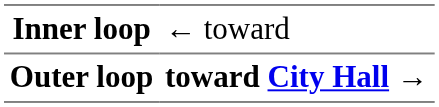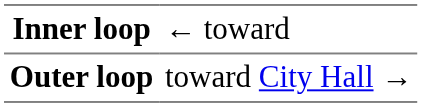(296, 77) bold -> (289, 77) normal
